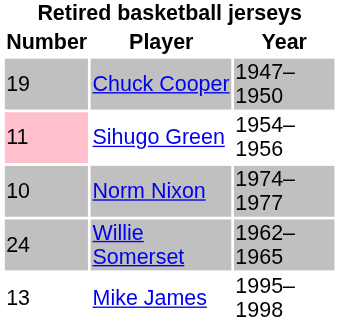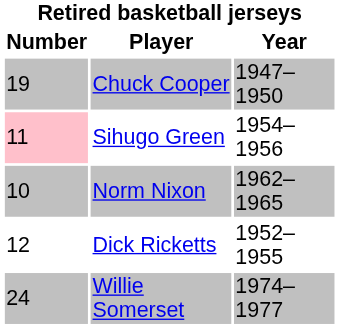(265, 191) 1974–1977 -> (265, 191) 1962–1965
+ row: (154, 244)
(265, 244) 1962–1965 -> (265, 298) 1974–1977
- row: (150, 298)
